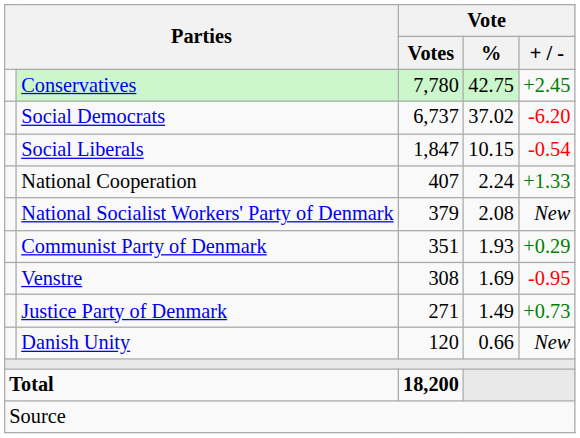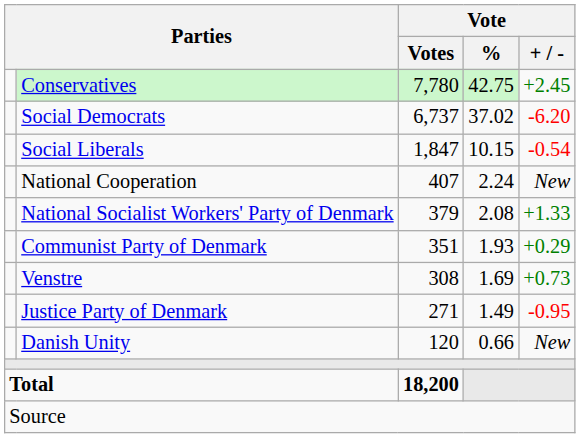(547, 181) +1.33 -> (552, 181) New
(552, 213) New -> (547, 213) +1.33
(549, 278) -0.95 -> (547, 278) +0.73
(547, 310) +0.73 -> (549, 310) -0.95
